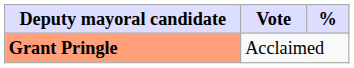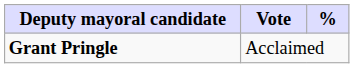(63, 47) lightsalmon background -> (63, 47) no background
